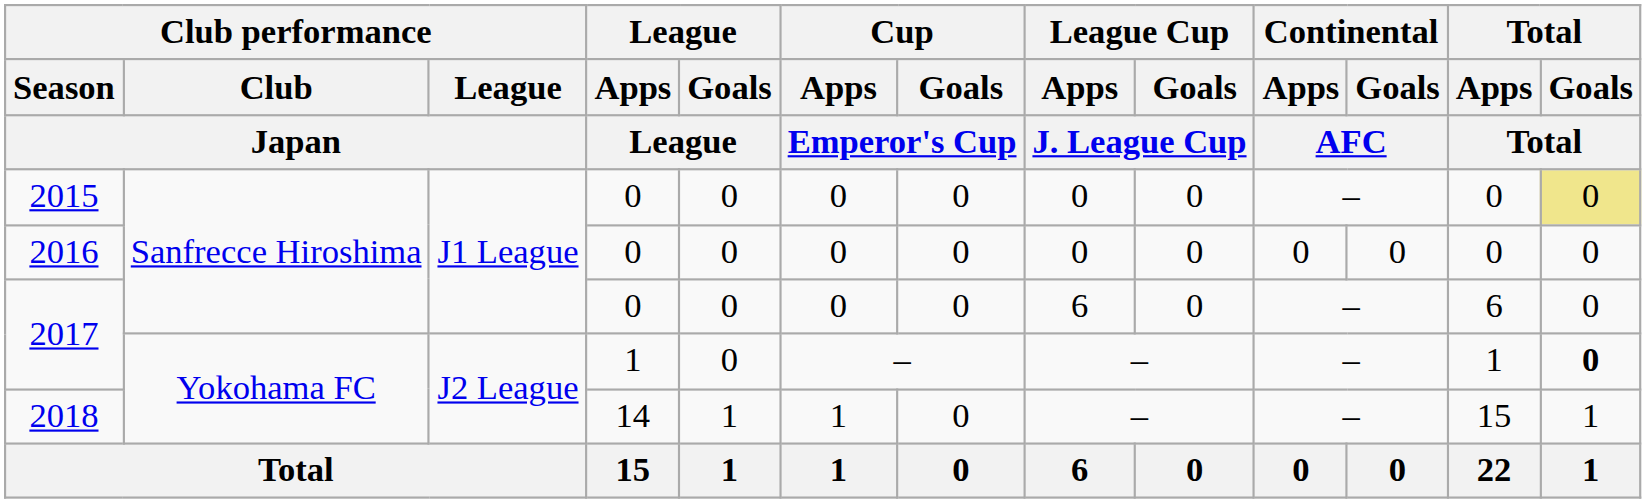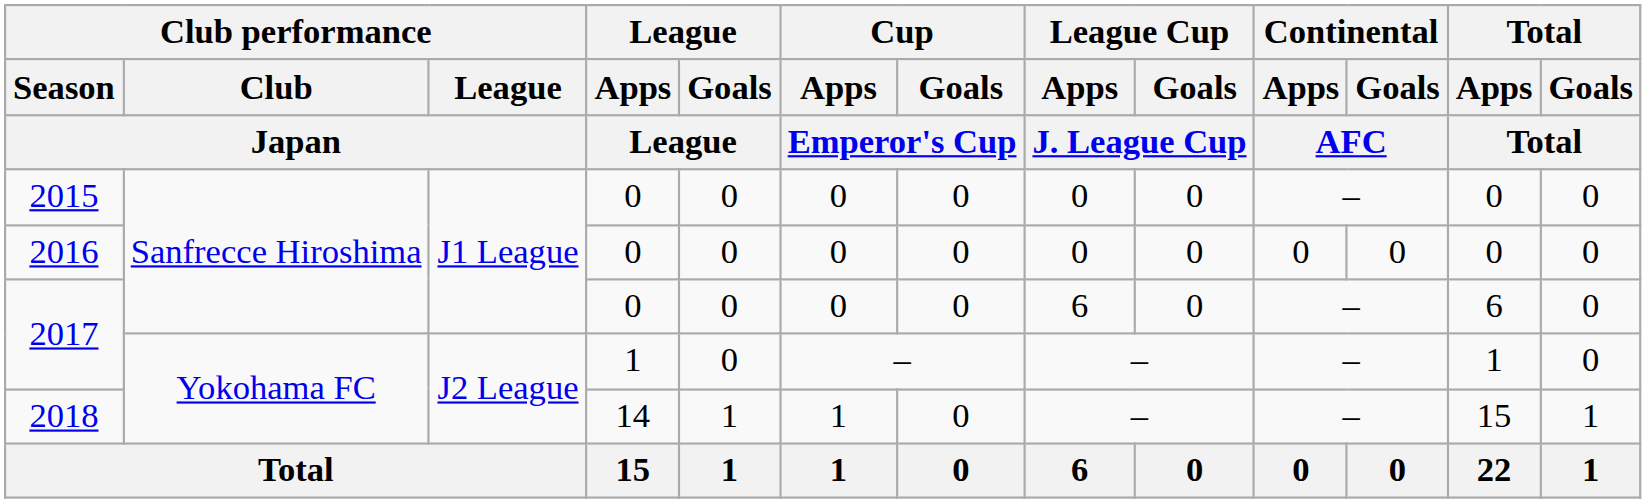(1591, 196) khaki background -> (1591, 196) no background
(1591, 360) bold -> (1591, 360) normal
